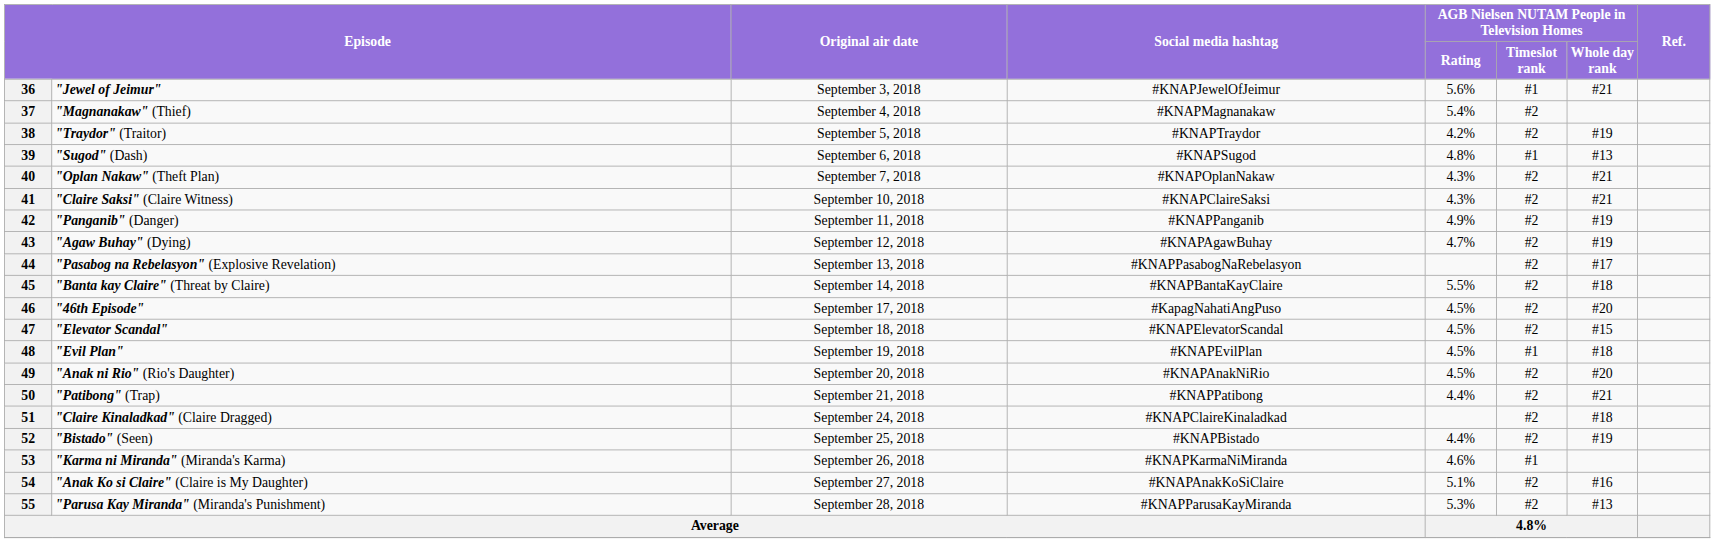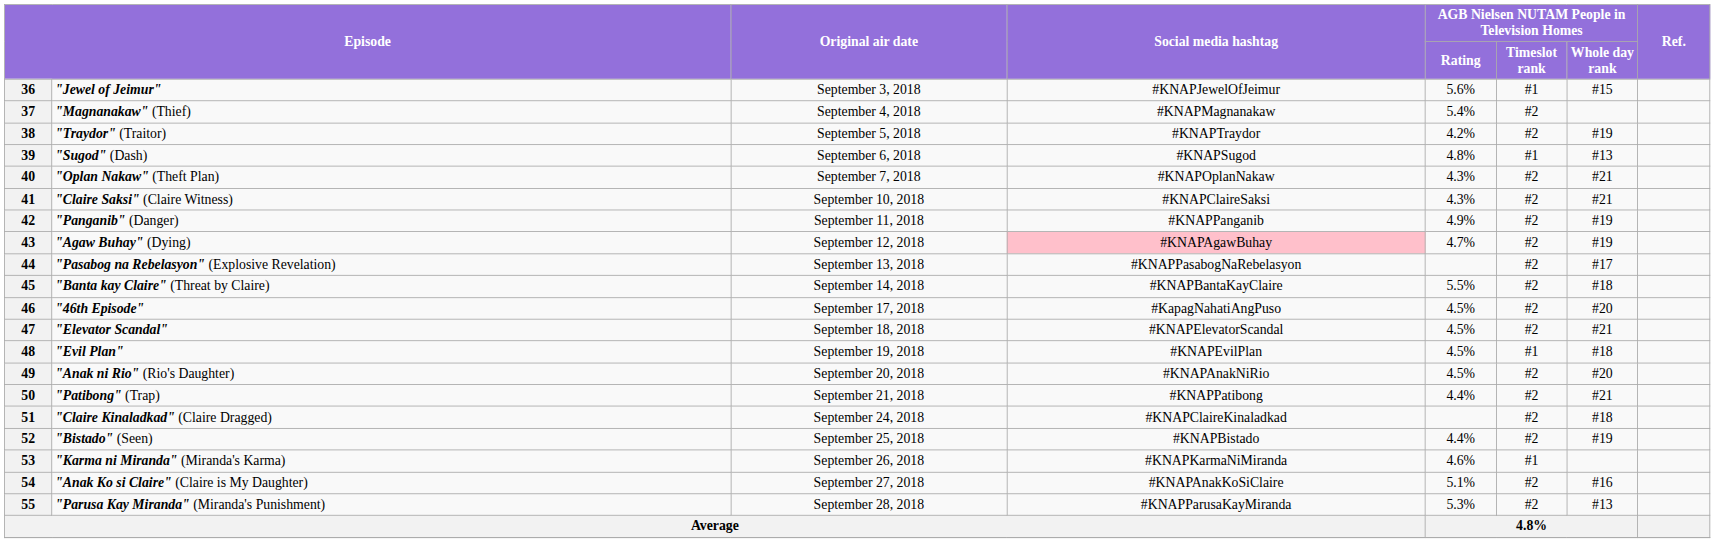(1602, 90) #21 -> (1602, 90) #15
(1216, 242) no background -> (1216, 242) pink background
(1602, 330) #15 -> (1602, 330) #21
